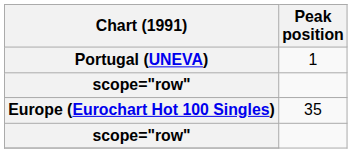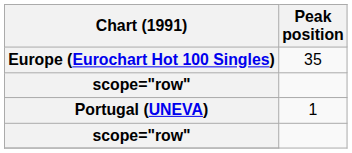rows swapped: (141, 110) <-> (141, 60)
